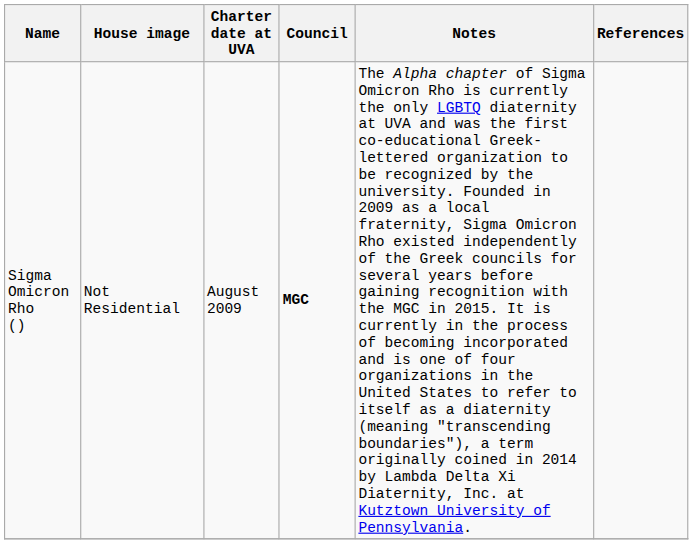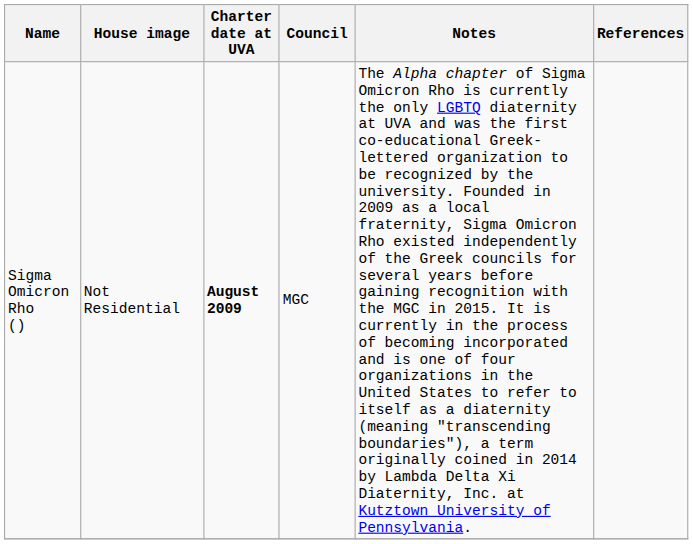(233, 301) normal -> (233, 301) bold
(296, 301) bold -> (296, 301) normal
